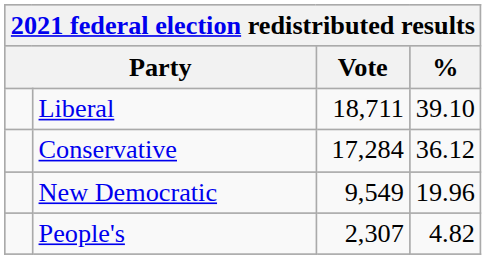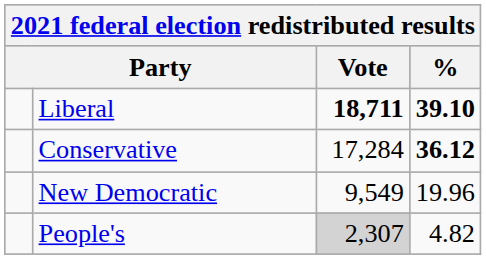(368, 108) normal -> (368, 108) bold
(445, 108) normal -> (445, 108) bold
(445, 150) normal -> (445, 150) bold
(374, 233) no background -> (374, 233) lightgrey background
